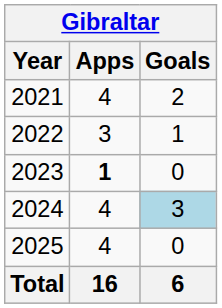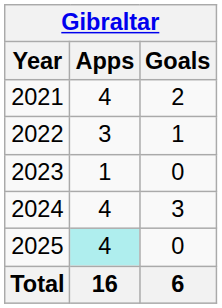(105, 172) bold -> (105, 172) normal
(178, 209) lightblue background -> (178, 209) no background
(105, 246) no background -> (105, 246) paleturquoise background
